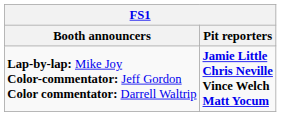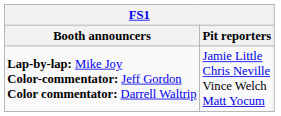(238, 79) bold -> (236, 79) normal
